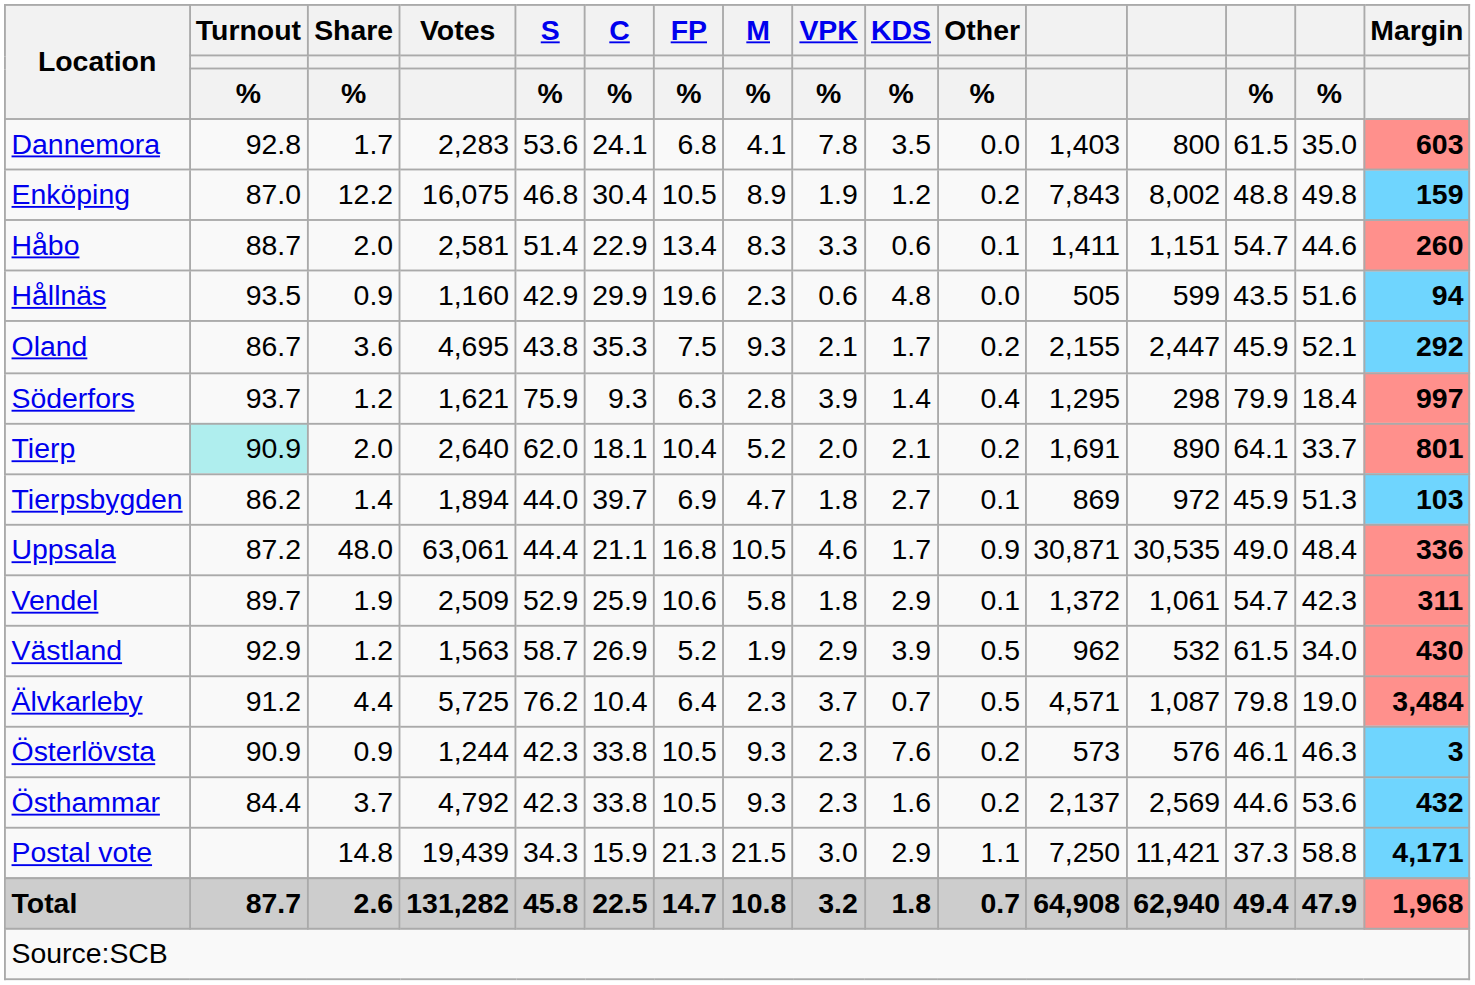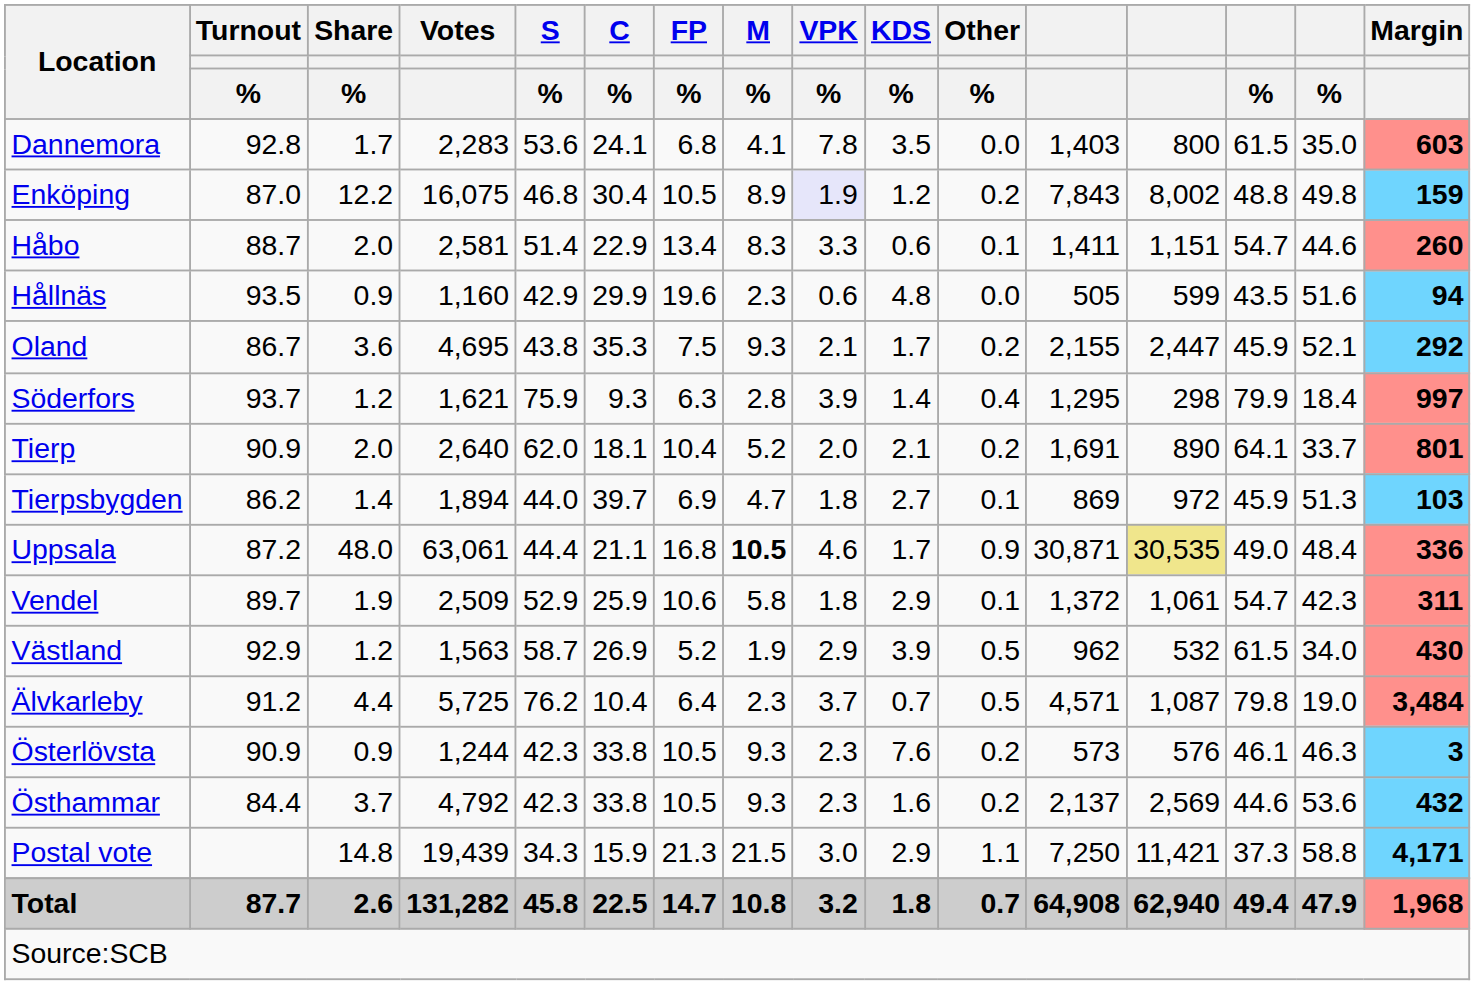(838, 195) no background -> (838, 195) lavender background
(273, 448) paleturquoise background -> (273, 448) no background
(759, 549) normal -> (759, 549) bold
(1177, 549) no background -> (1177, 549) khaki background
